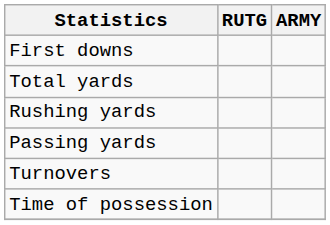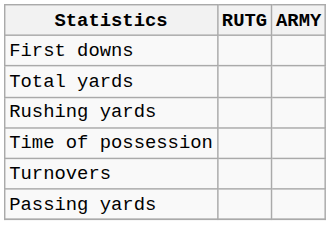rows swapped: (83, 143) <-> (111, 204)
